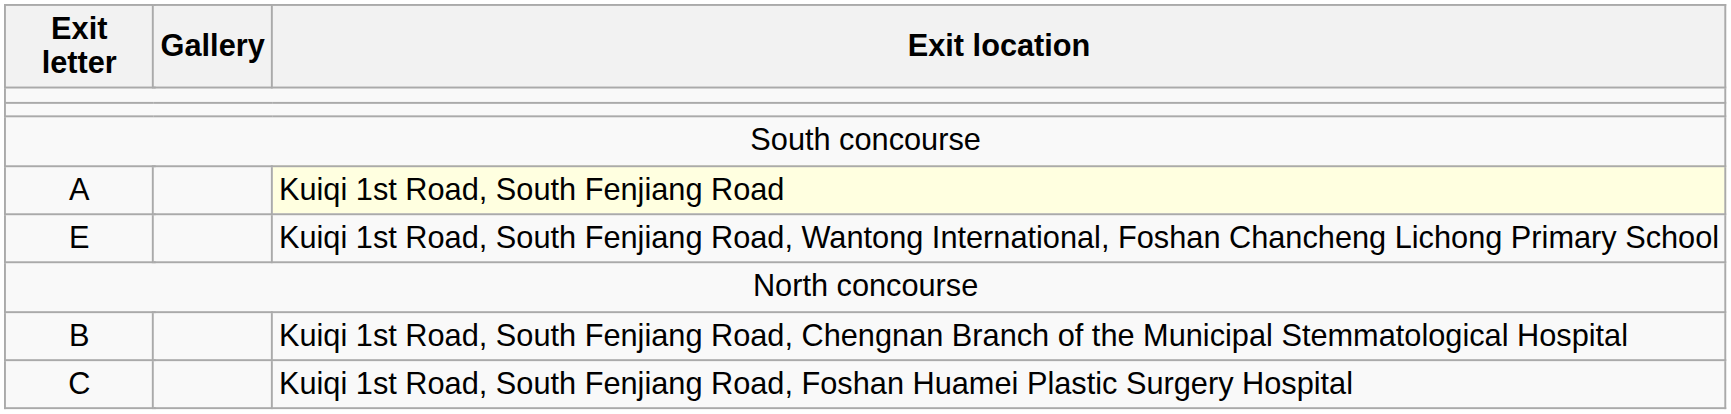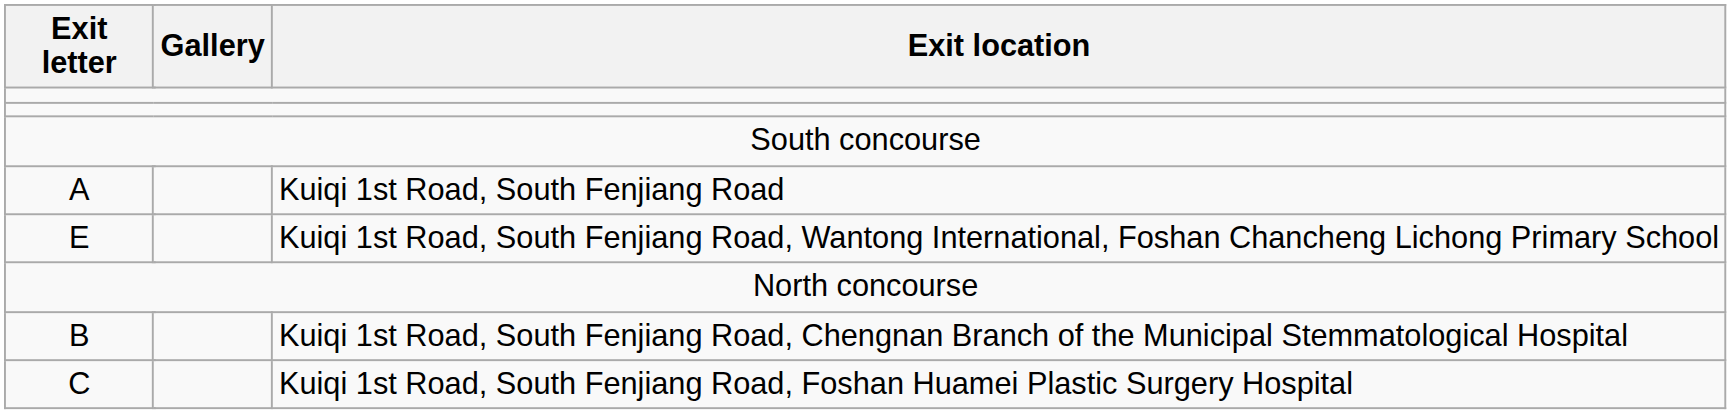(532, 189) lightyellow background -> (532, 189) no background
